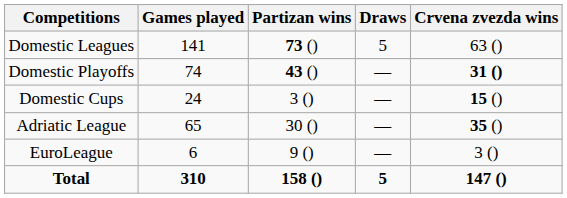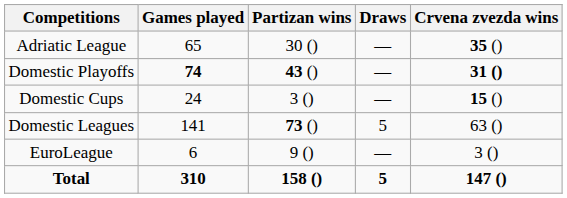rows swapped: (71, 44) <-> (71, 125)
(193, 71) normal -> (193, 71) bold
